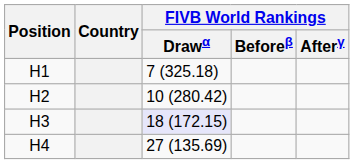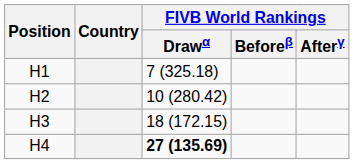(187, 122) lavender background -> (187, 122) no background
(187, 147) normal -> (187, 147) bold
